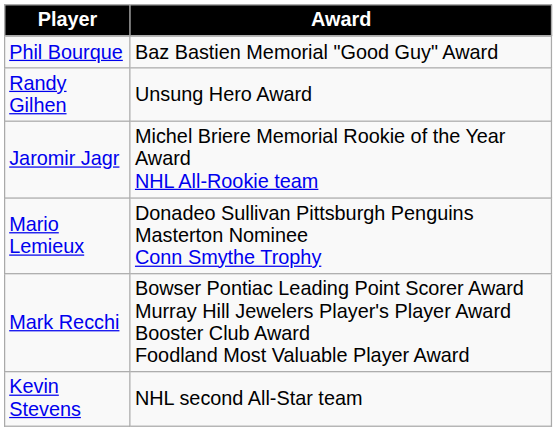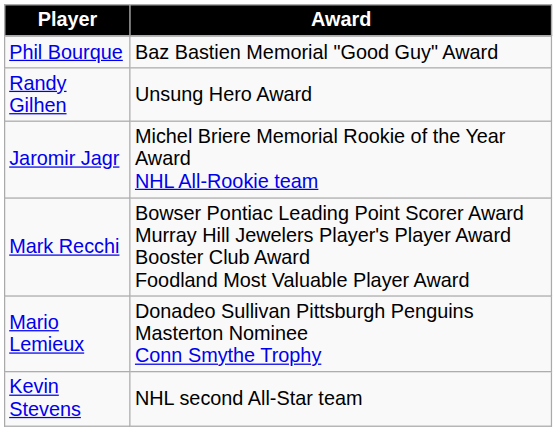rows swapped: (47, 235) <-> (64, 322)
